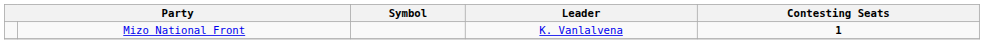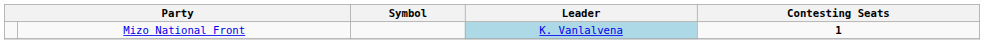(581, 30) no background -> (581, 30) lightblue background
